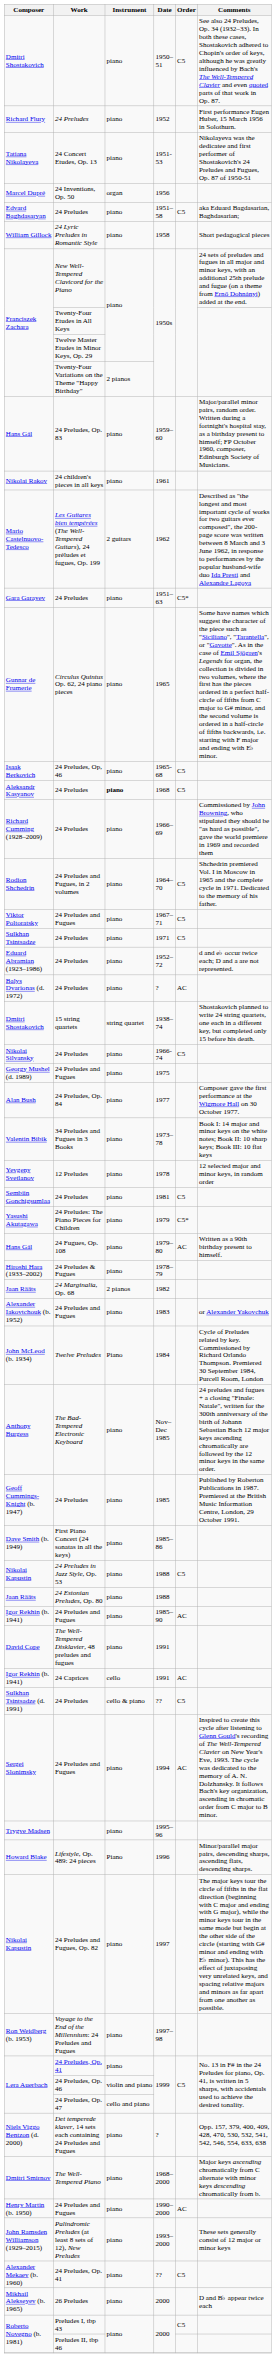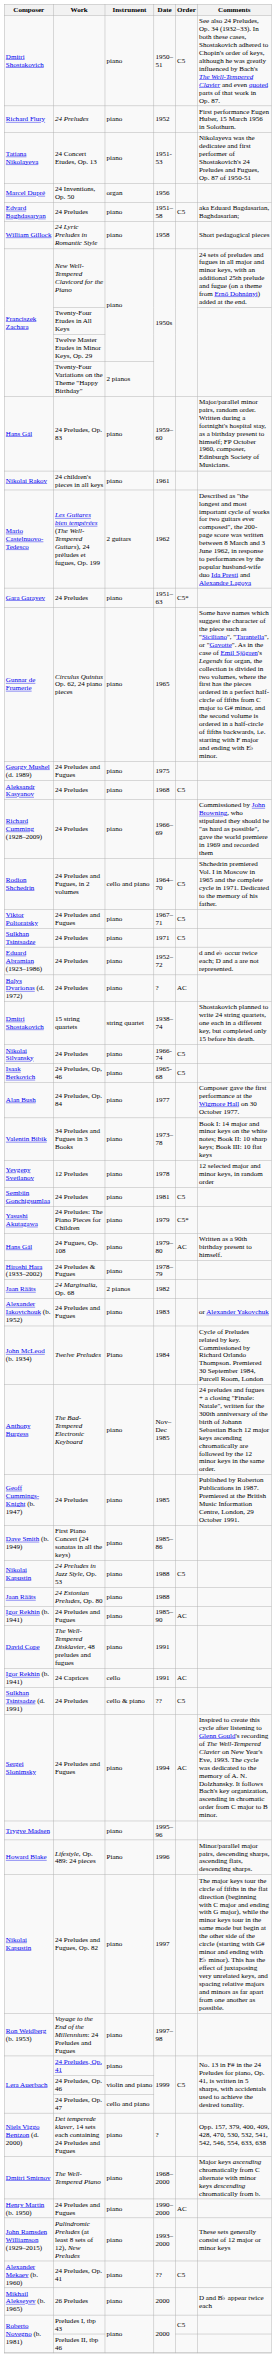rows swapped: (21, 771) <-> (28, 1073)
(115, 790) bold -> (114, 790) normal
(114, 883) piano -> (128, 883) cello and piano
